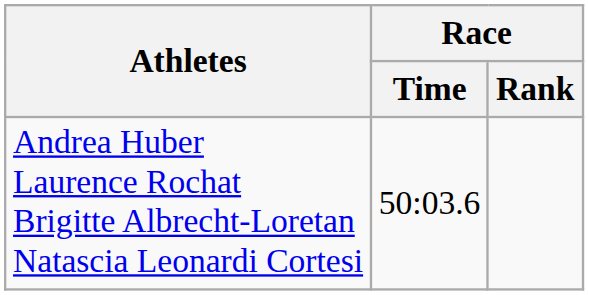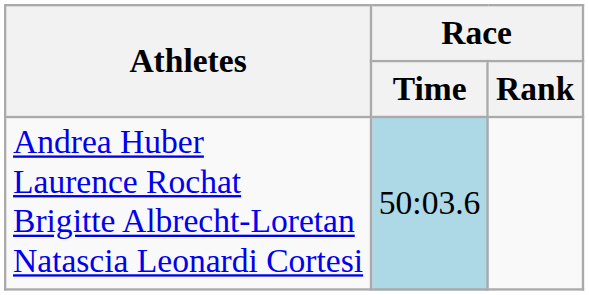(430, 202) no background -> (430, 202) lightblue background
